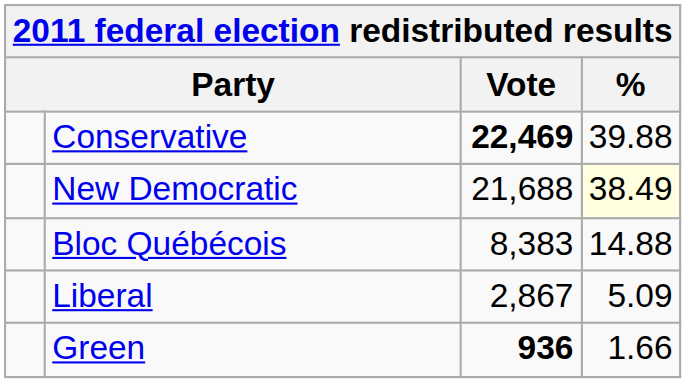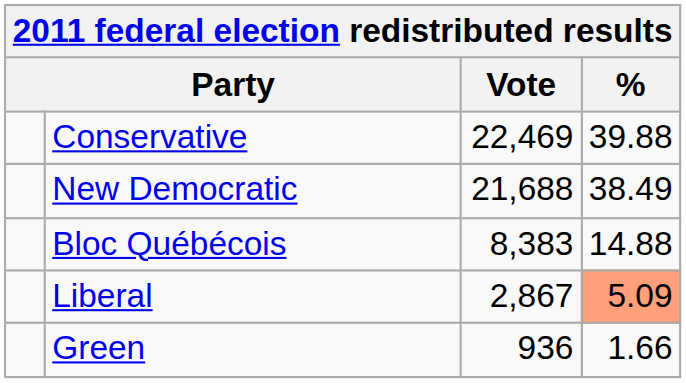(522, 137) bold -> (522, 137) normal
(631, 190) lightyellow background -> (631, 190) no background
(640, 296) no background -> (640, 296) lightsalmon background
(546, 349) bold -> (546, 349) normal
